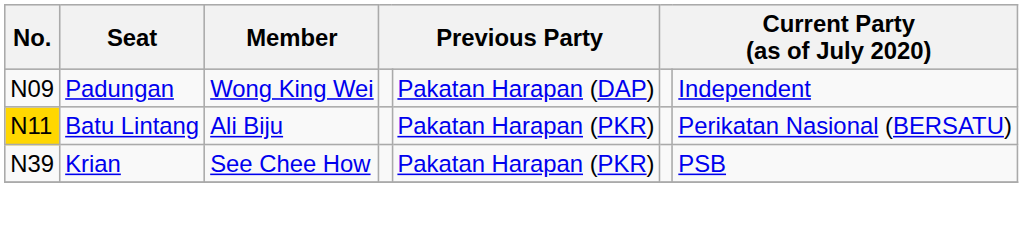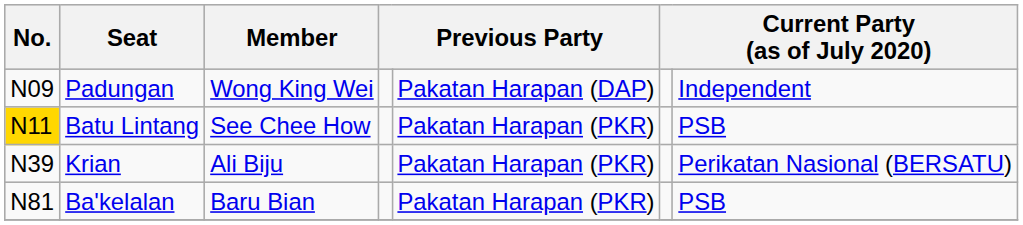(247, 126) Ali Biju -> (290, 126) See Chee How
(845, 126) Perikatan Nasional (BERSATU) -> (702, 126) PSB
(290, 164) See Chee How -> (247, 164) Ali Biju
(702, 164) PSB -> (845, 164) Perikatan Nasional (BERSATU)
+ row: (120, 202)
